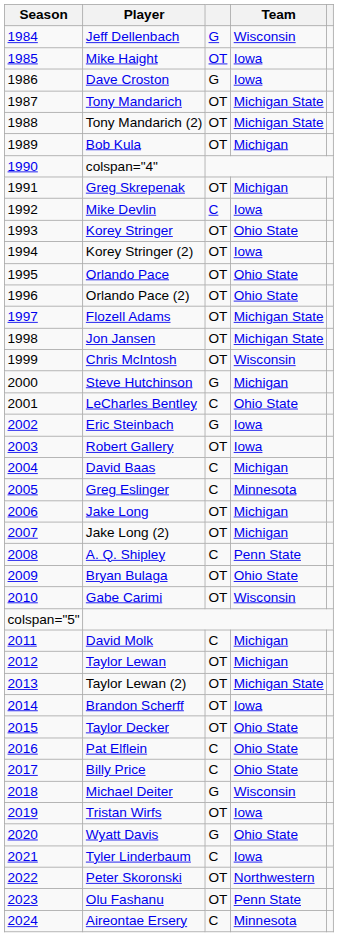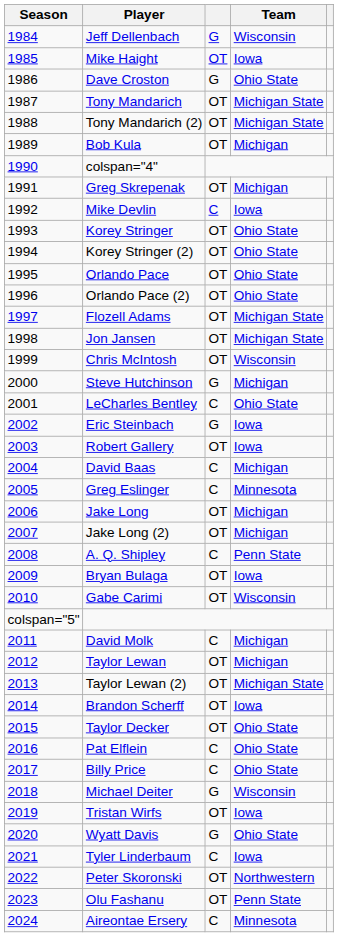(248, 79) Iowa -> (266, 79) Ohio State
(248, 252) Iowa -> (266, 252) Ohio State
(266, 576) Ohio State -> (248, 576) Iowa
